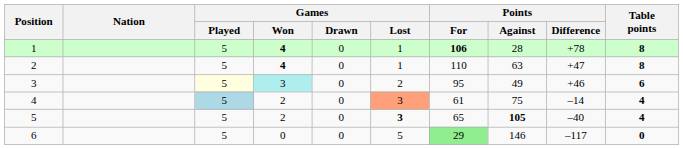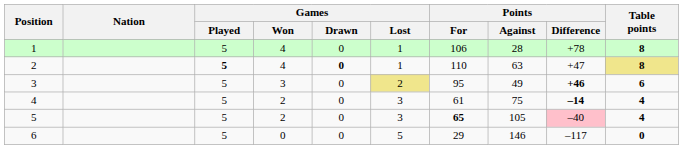(283, 48) bold -> (283, 48) normal
(459, 48) bold -> (459, 48) normal
(224, 65) normal -> (224, 65) bold
(283, 65) bold -> (283, 65) normal
(341, 65) normal -> (341, 65) bold
(642, 65) no background -> (642, 65) khaki background
(224, 83) lightyellow background -> (224, 83) no background
(283, 83) paleturquoise background -> (283, 83) no background
(400, 83) no background -> (400, 83) khaki background
(576, 83) normal -> (576, 83) bold
(224, 100) lightblue background -> (224, 100) no background
(400, 100) lightsalmon background -> (400, 100) no background
(576, 100) normal -> (576, 100) bold
(400, 118) bold -> (400, 118) normal
(459, 118) normal -> (459, 118) bold
(517, 118) bold -> (517, 118) normal
(576, 118) no background -> (576, 118) pink background
(459, 135) lightgreen background -> (459, 135) no background
